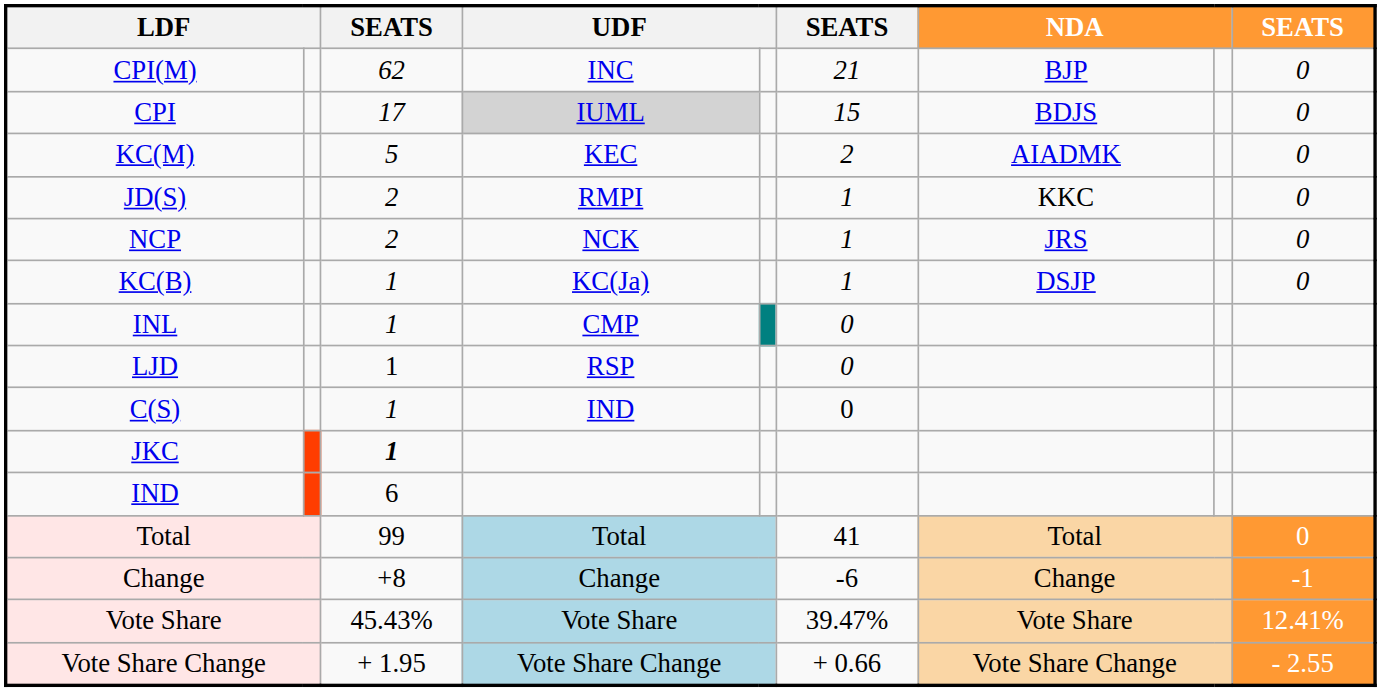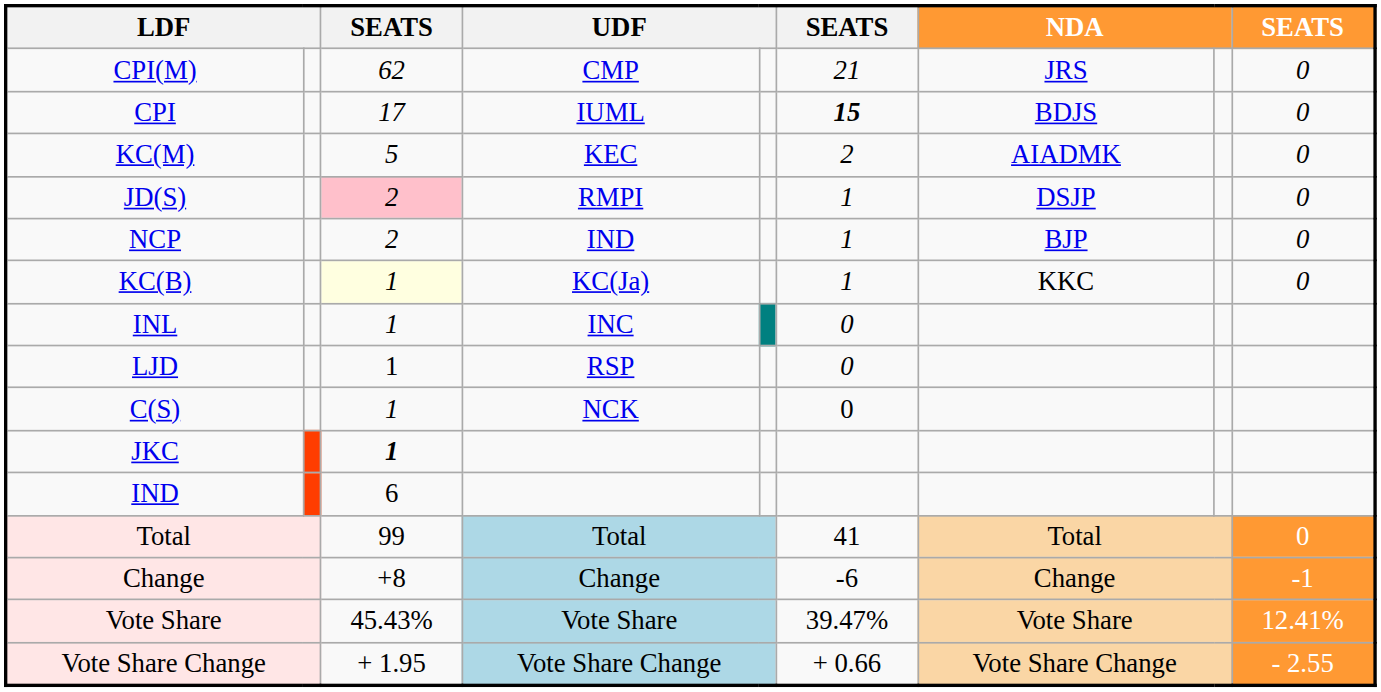(611, 69) INC -> (611, 69) CMP
(1066, 69) BJP -> (1066, 69) JRS
(611, 112) lightgrey background -> (611, 112) no background
(847, 112) normal -> (847, 112) bold
(392, 196) no background -> (392, 196) pink background
(1066, 196) KKC -> (1066, 196) DSJP
(611, 239) NCK -> (611, 239) IND
(1066, 239) JRS -> (1066, 239) BJP
(392, 281) no background -> (392, 281) lightyellow background
(1066, 281) DSJP -> (1066, 281) KKC
(611, 323) CMP -> (611, 323) INC
(611, 408) IND -> (611, 408) NCK
